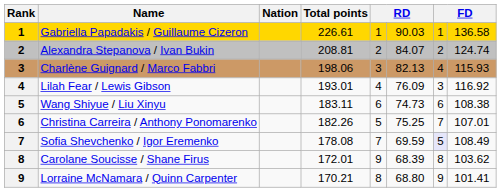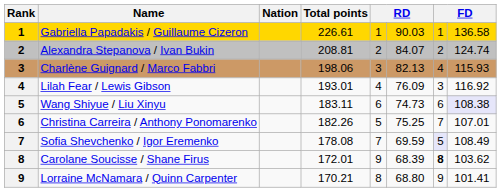(472, 104) no background -> (472, 104) lavender background
(440, 159) normal -> (440, 159) bold
